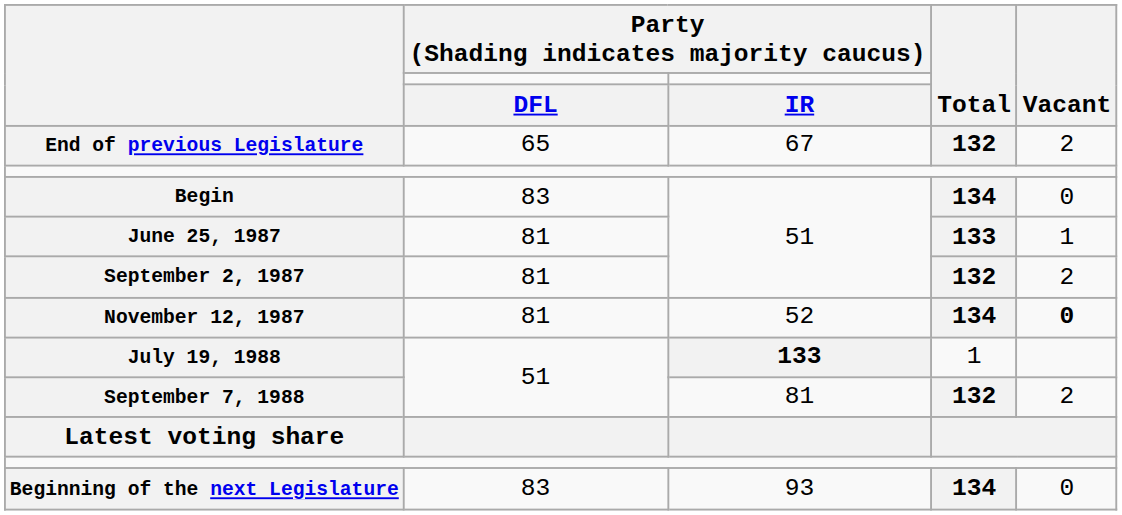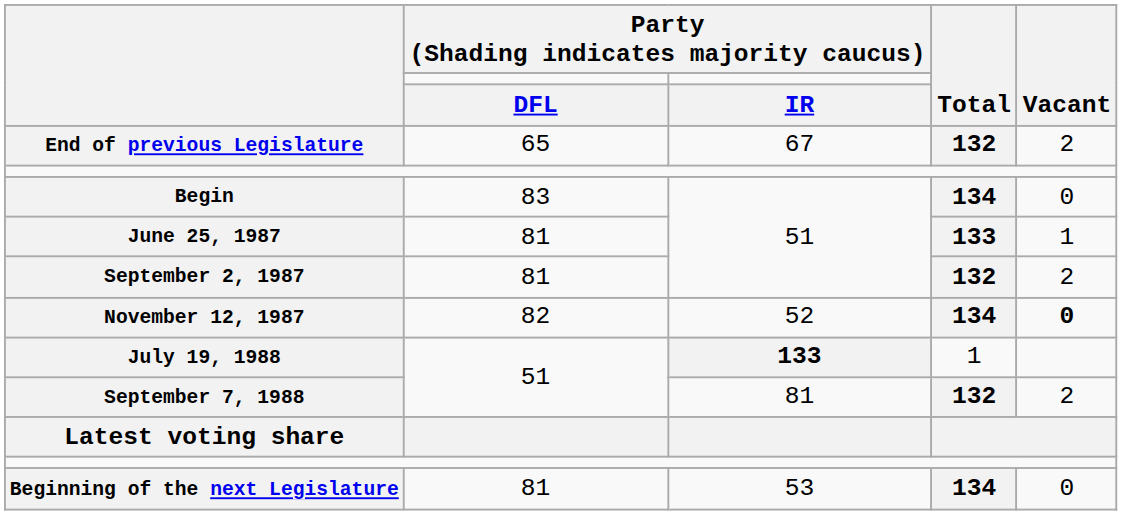(536, 317) 81 -> (536, 317) 82
(536, 489) 83 -> (536, 489) 81
(799, 489) 93 -> (799, 489) 53
